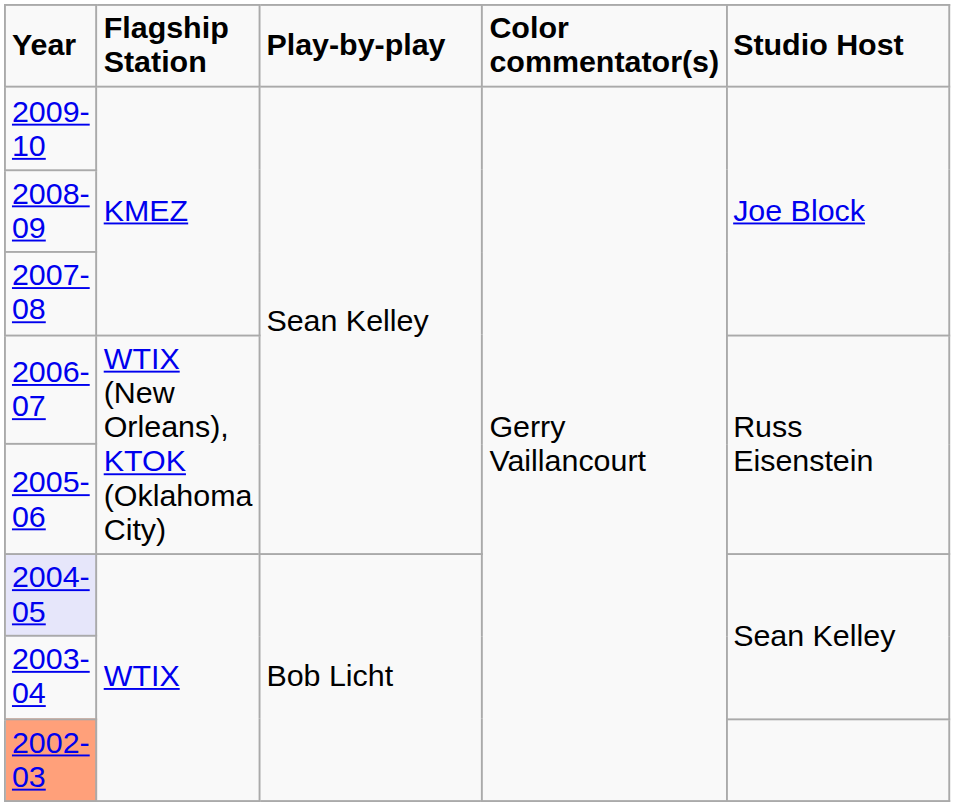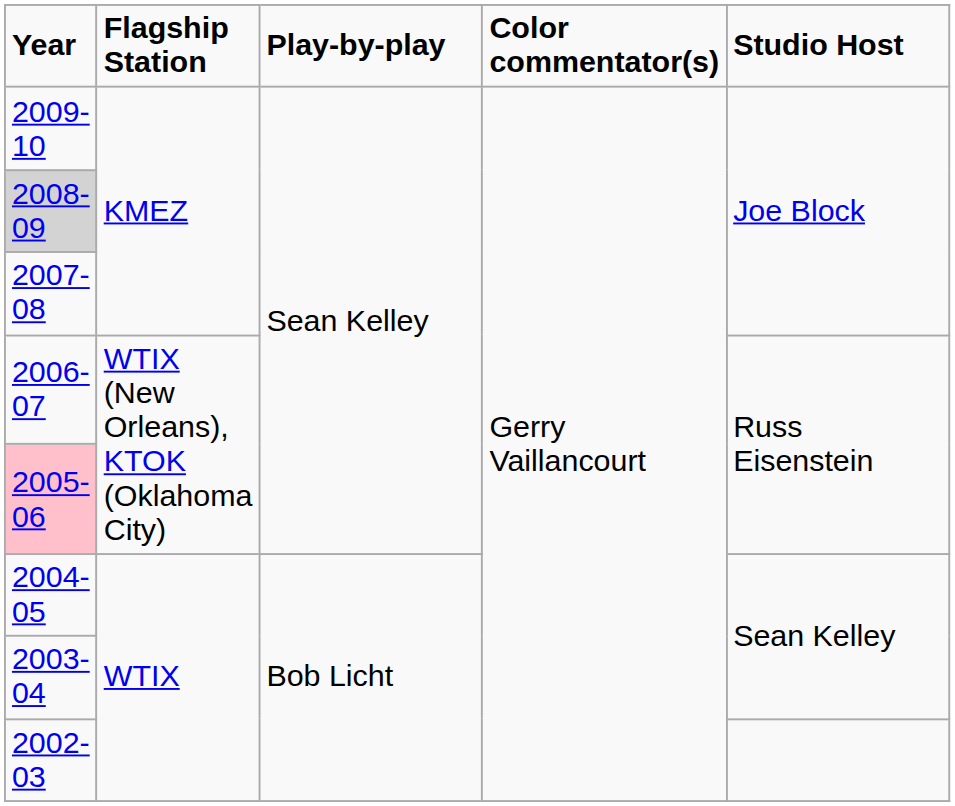(51, 210) no background -> (51, 210) lightgrey background
(51, 498) no background -> (51, 498) pink background
(51, 594) lavender background -> (51, 594) no background
(51, 759) lightsalmon background -> (51, 759) no background
